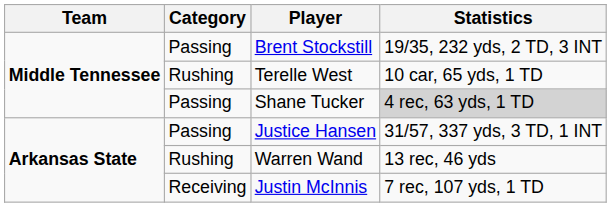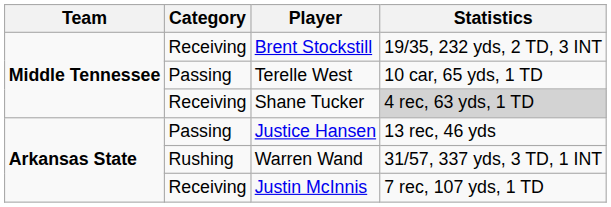(200, 46) Passing -> (208, 46) Receiving
(201, 74) Rushing -> (200, 74) Passing
(200, 103) Passing -> (208, 103) Receiving
(493, 131) 31/57, 337 yds, 3 TD, 1 INT -> (440, 131) 13 rec, 46 yds
(440, 159) 13 rec, 46 yds -> (493, 159) 31/57, 337 yds, 3 TD, 1 INT
